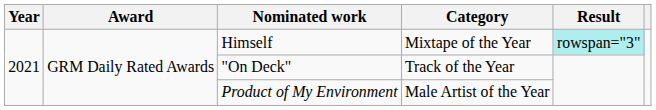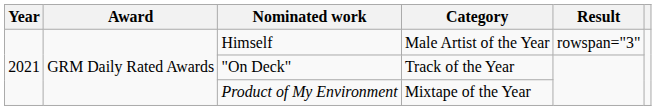(468, 42) Mixtape of the Year -> (477, 42) Male Artist of the Year
(599, 42) paleturquoise background -> (599, 42) no background
(477, 92) Male Artist of the Year -> (468, 92) Mixtape of the Year
